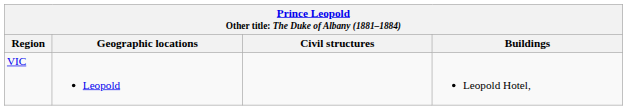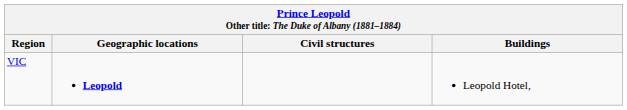(147, 85) normal -> (147, 85) bold
